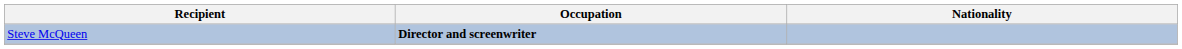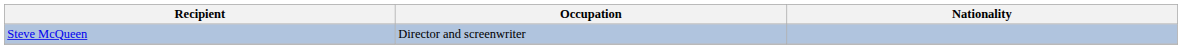(467, 34) bold -> (462, 34) normal
